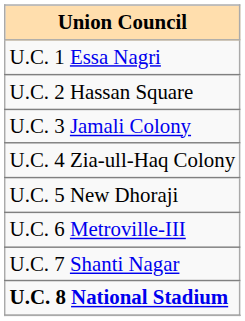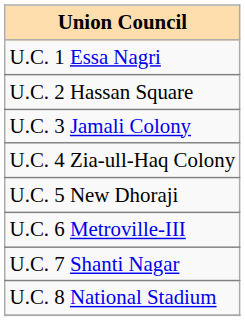(119, 298) bold -> (113, 298) normal
